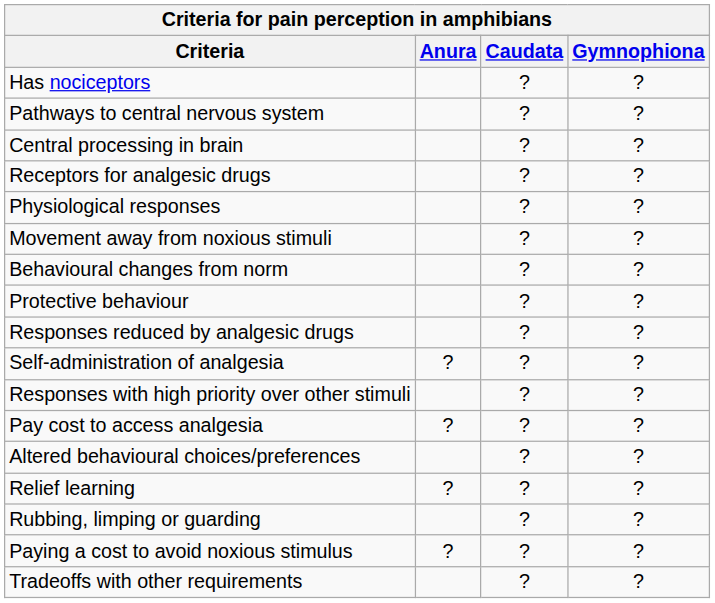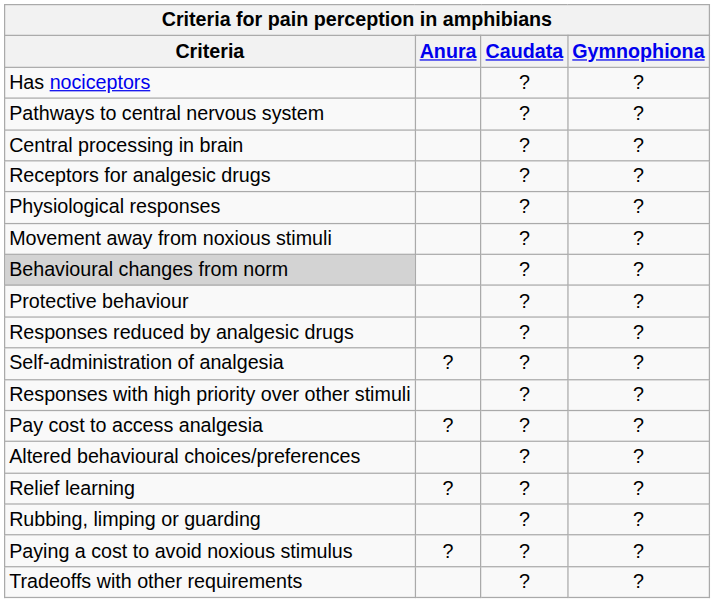(149, 269) no background -> (149, 269) lightgrey background
